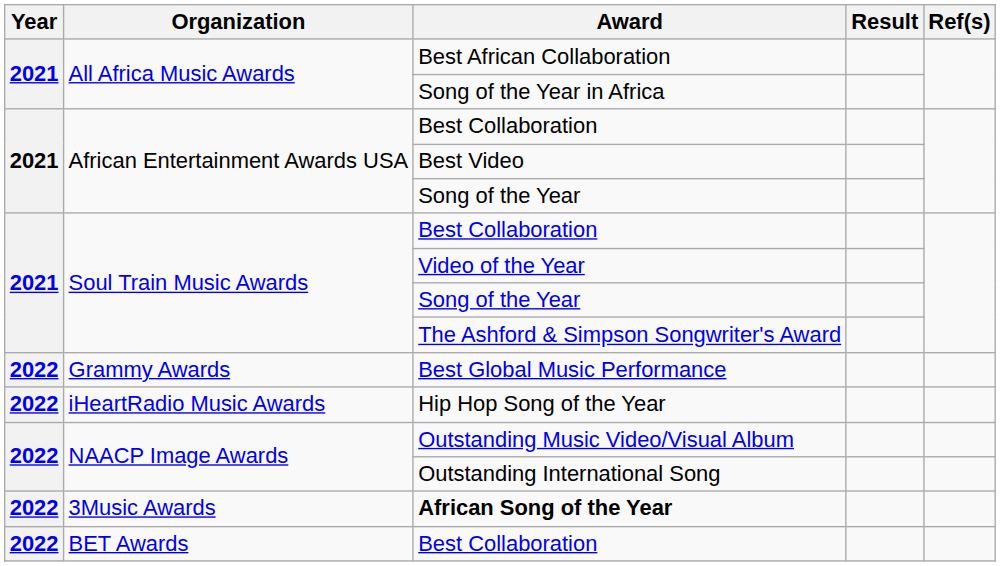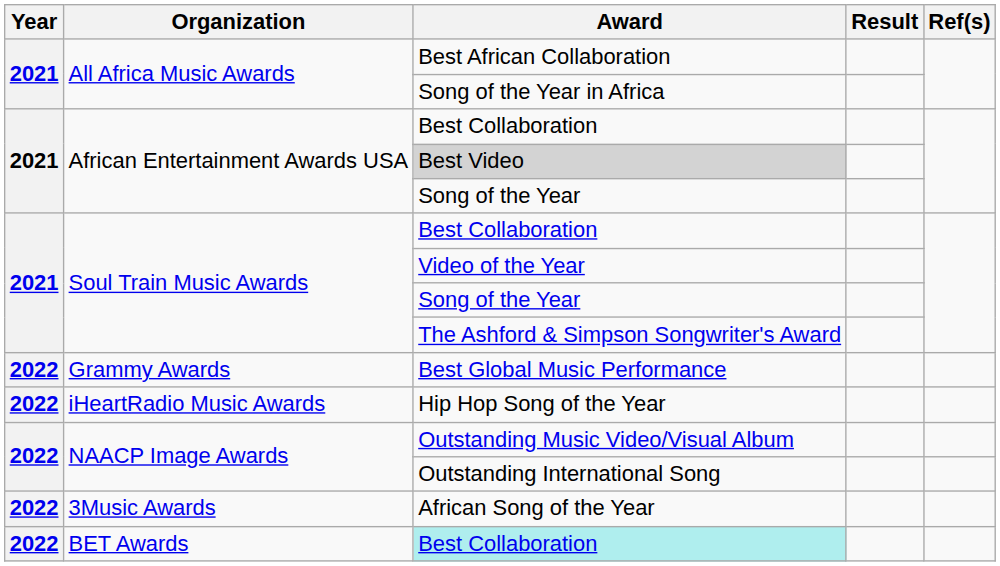(471, 160) no background -> (471, 160) lightgrey background
(545, 508) bold -> (536, 508) normal
(508, 543) no background -> (508, 543) paleturquoise background
